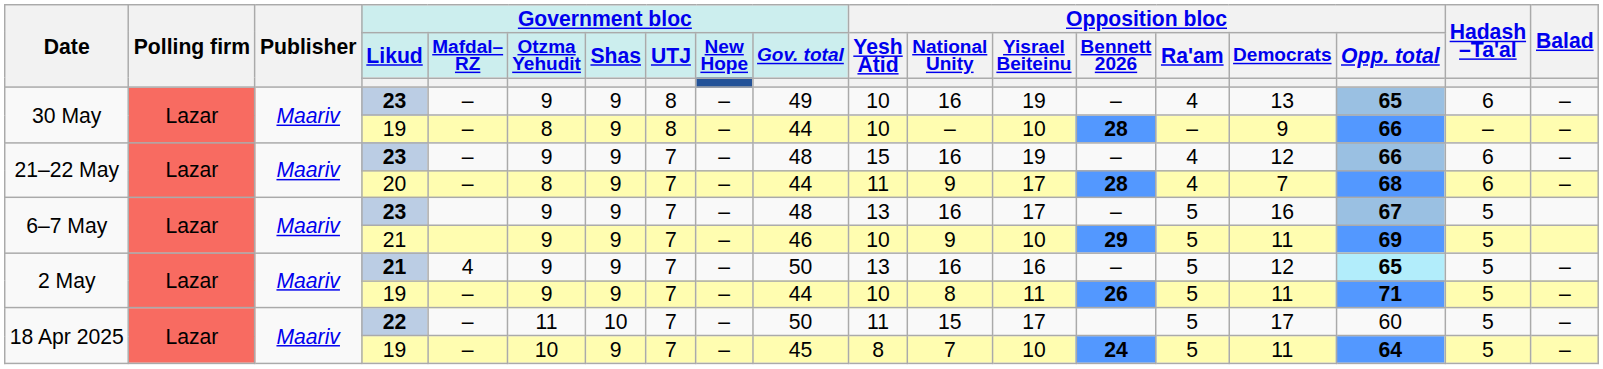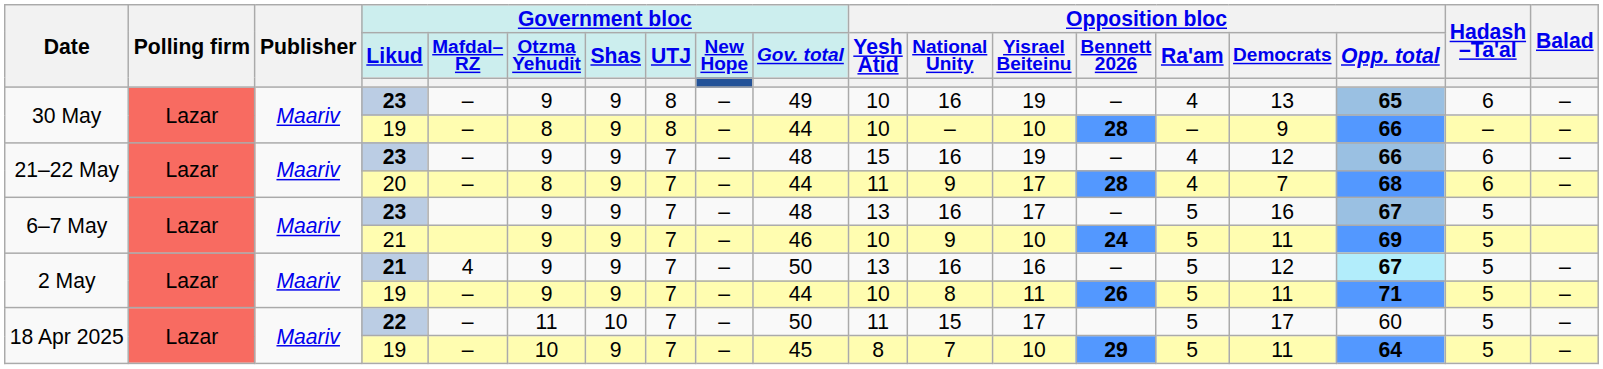(1116, 239) 29 -> (1116, 239) 24
(1390, 267) 65 -> (1390, 267) 67
(1116, 350) 24 -> (1116, 350) 29
